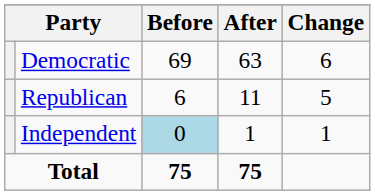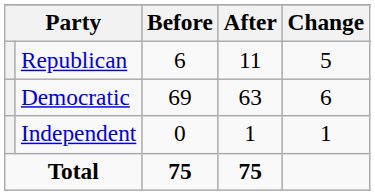rows swapped: (75, 60) <-> (74, 97)
(180, 134) lightblue background -> (180, 134) no background
